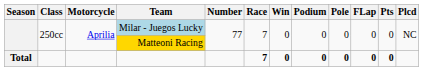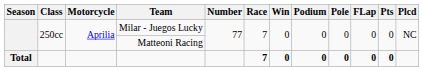(161, 27) lightblue background -> (161, 27) no background
(170, 43) gold background -> (170, 43) no background
